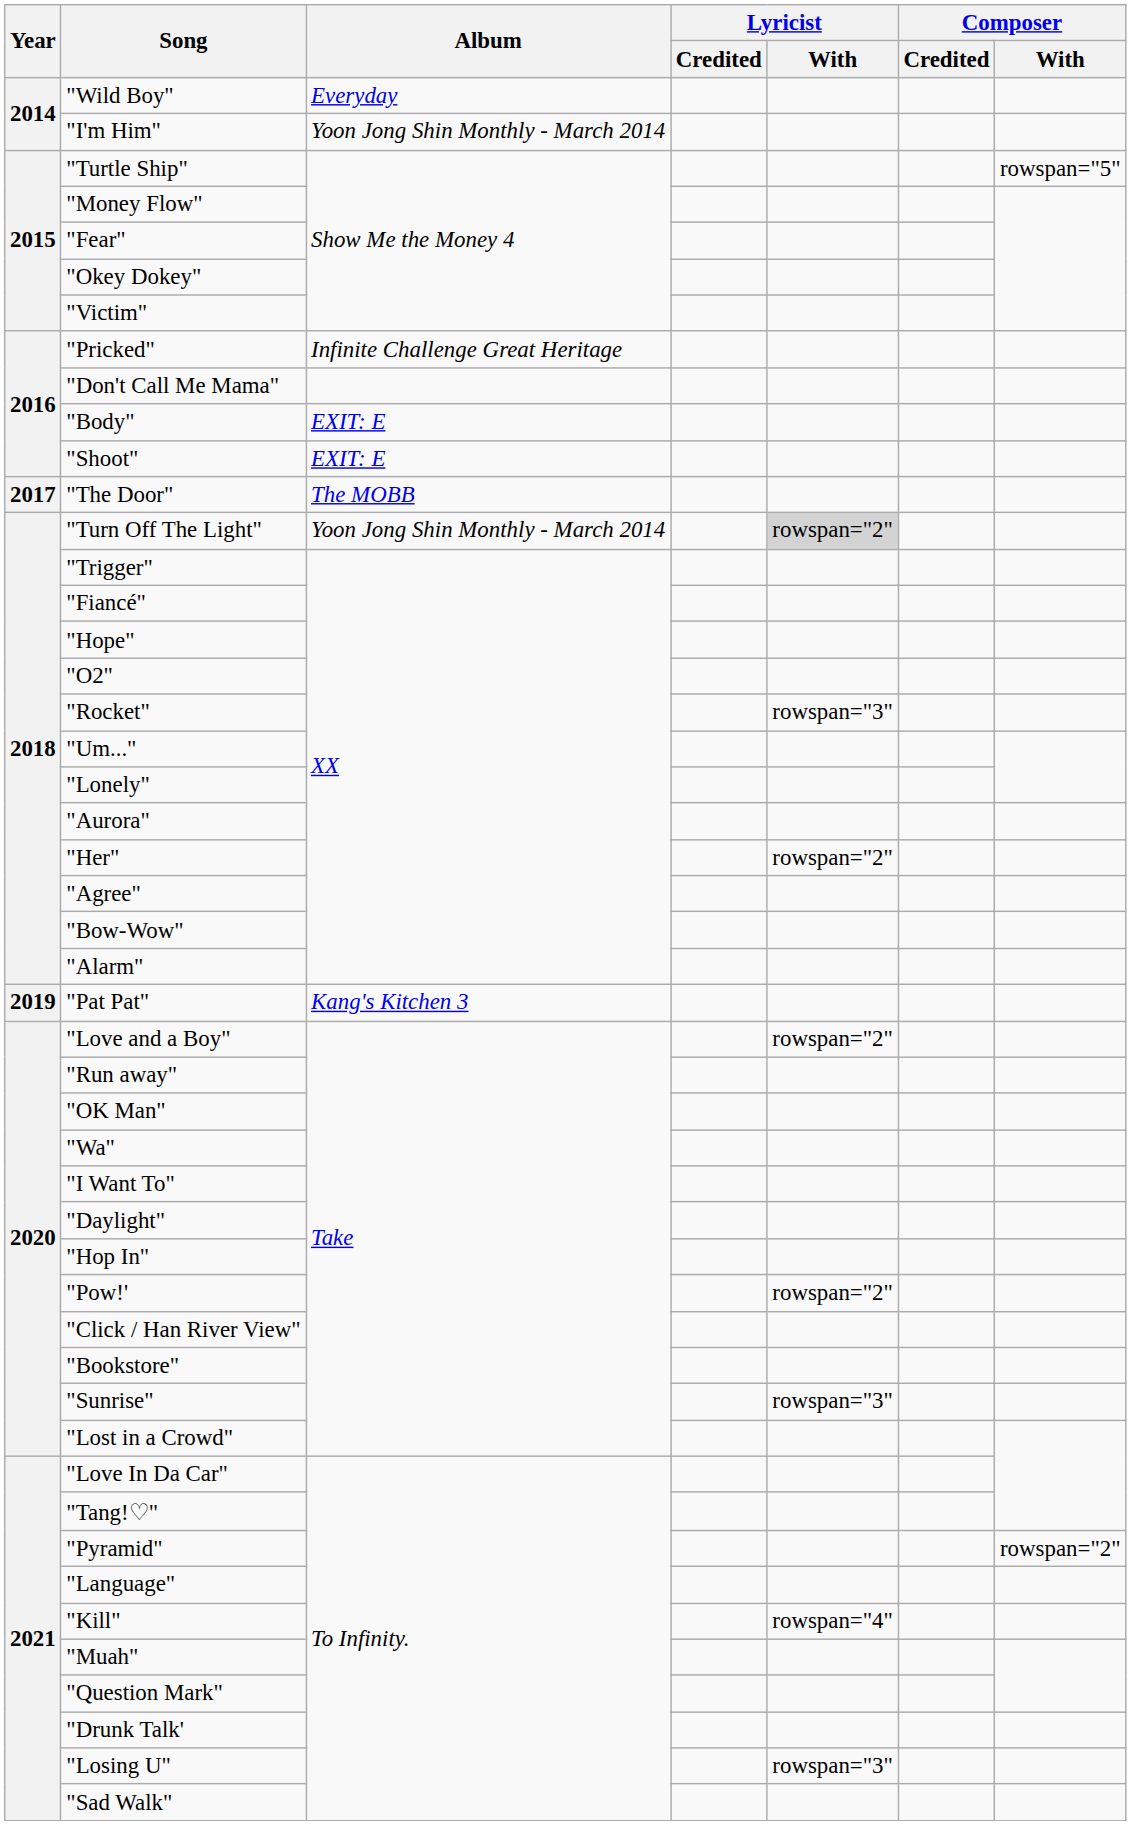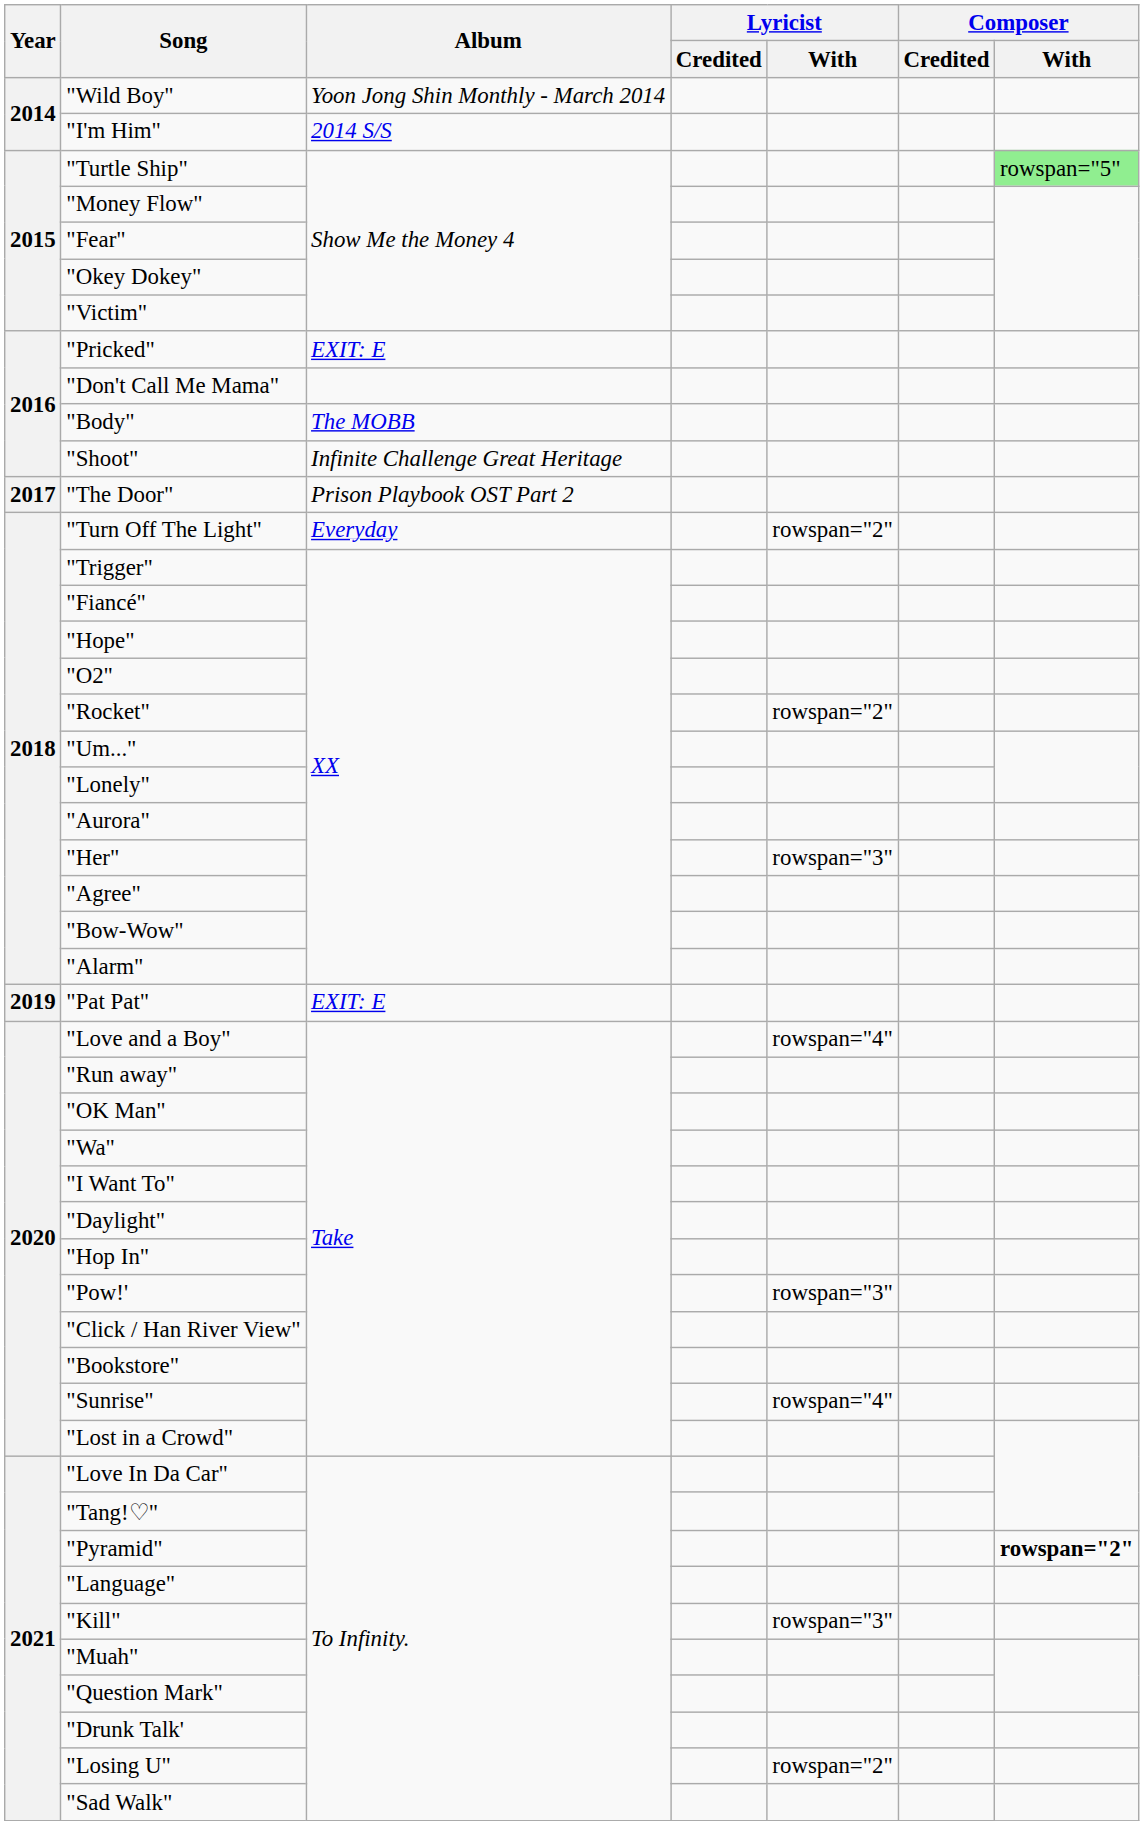(354, 95) Everyday -> (488, 95) Yoon Jong Shin Monthly - March 2014
(488, 131) Yoon Jong Shin Monthly - March 2014 -> (351, 131) 2014 S/S
(1060, 167) no background -> (1060, 167) lightgreen background
(467, 349) Infinite Challenge Great Heritage -> (348, 349) EXIT: E
(348, 421) EXIT: E -> (363, 421) The MOBB
(348, 458) EXIT: E -> (467, 458) Infinite Challenge Great Heritage
(363, 494) The MOBB -> (442, 494) Prison Playbook OST Part 2
(488, 530) Yoon Jong Shin Monthly - March 2014 -> (354, 530) Everyday
(833, 530) lightgrey background -> (833, 530) no background
(833, 712) rowspan="3" -> (833, 712) rowspan="2"
(833, 857) rowspan="2" -> (833, 857) rowspan="3"
(390, 1002) Kang's Kitchen 3 -> (348, 1002) EXIT: E
(833, 1038) rowspan="2" -> (833, 1038) rowspan="4"
(833, 1292) rowspan="2" -> (833, 1292) rowspan="3"
(833, 1401) rowspan="3" -> (833, 1401) rowspan="4"
(1060, 1548) normal -> (1067, 1548) bold
(833, 1620) rowspan="4" -> (833, 1620) rowspan="3"
(833, 1765) rowspan="3" -> (833, 1765) rowspan="2"
